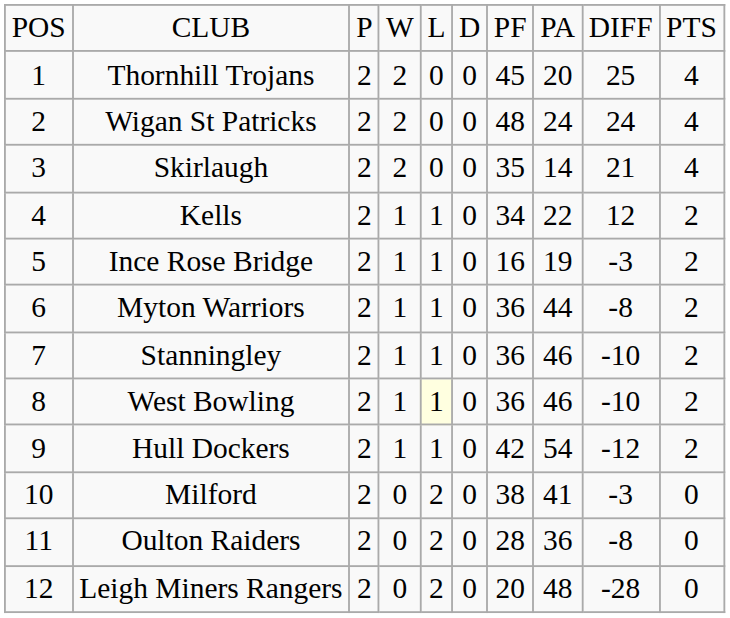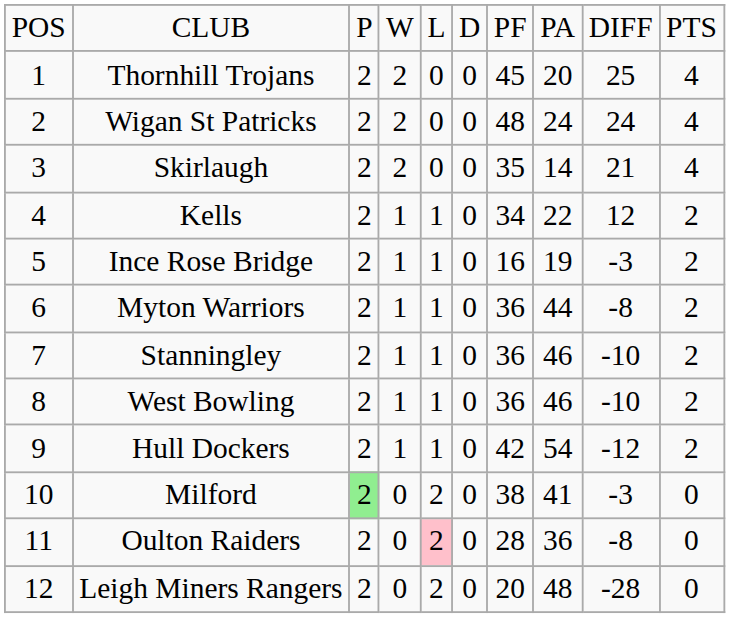(436, 401) lightyellow background -> (436, 401) no background
(364, 494) no background -> (364, 494) lightgreen background
(436, 541) no background -> (436, 541) pink background
